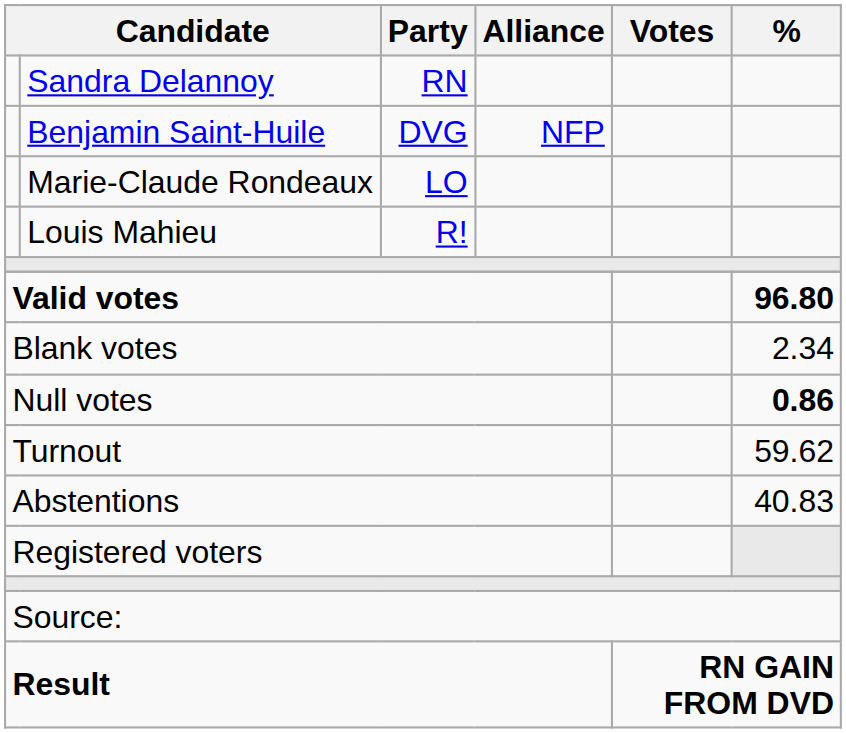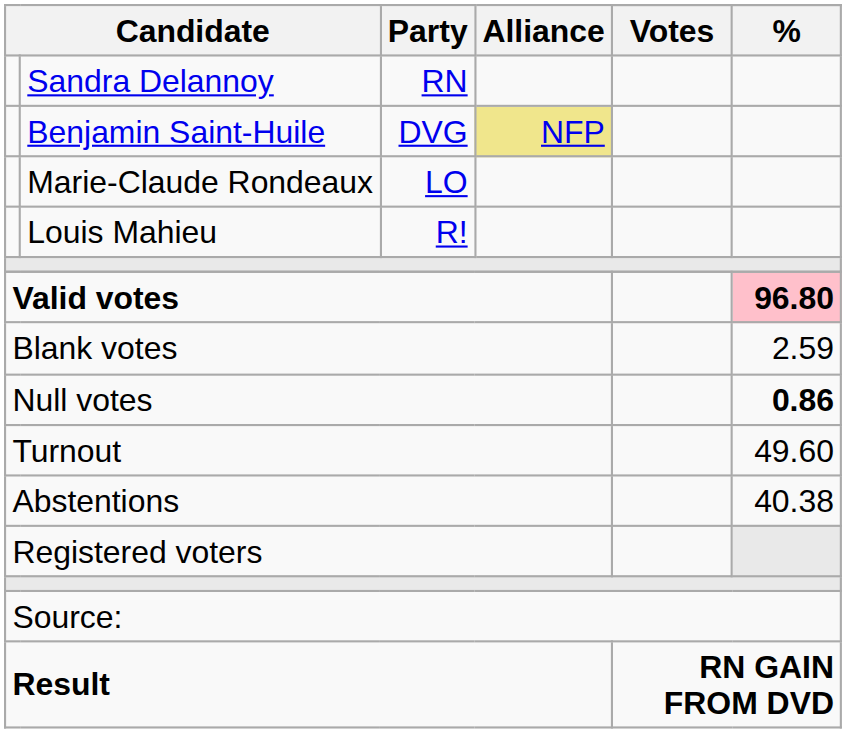(573, 132) no background -> (573, 132) khaki background
(794, 298) no background -> (794, 298) pink background
(803, 349) 2.34 -> (803, 349) 2.59
(794, 450) 59.62 -> (794, 450) 49.60
(794, 500) 40.83 -> (794, 500) 40.38
